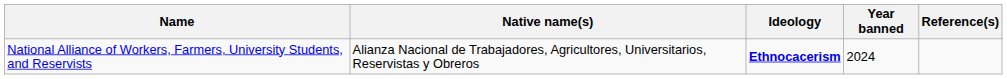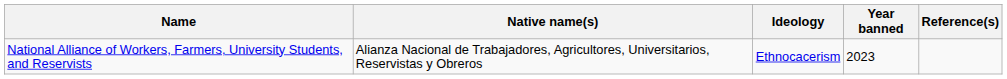(795, 56) bold -> (798, 56) normal
(861, 56) 2024 -> (861, 56) 2023
